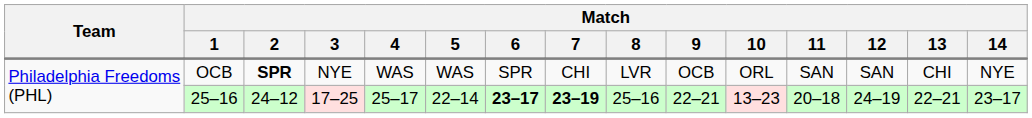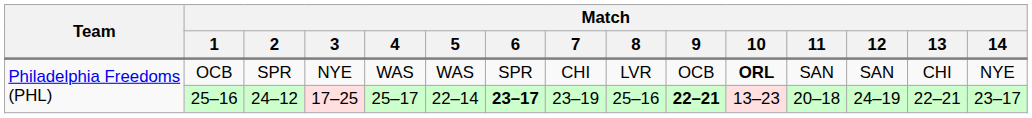(274, 72) bold -> (274, 72) normal
(756, 72) normal -> (756, 72) bold
(576, 98) bold -> (576, 98) normal
(696, 98) normal -> (696, 98) bold
